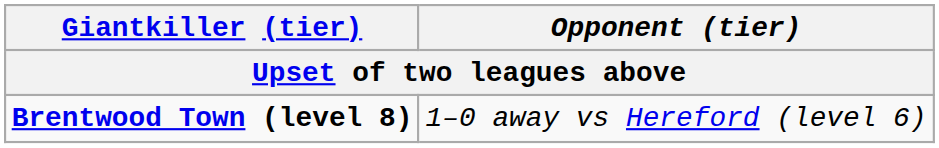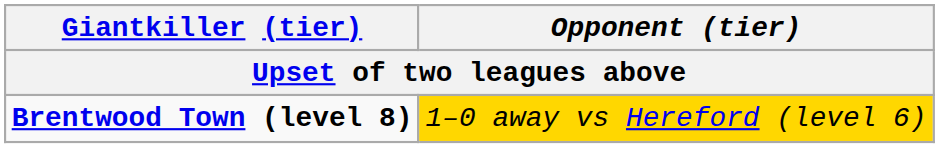(676, 118) no background -> (676, 118) gold background
